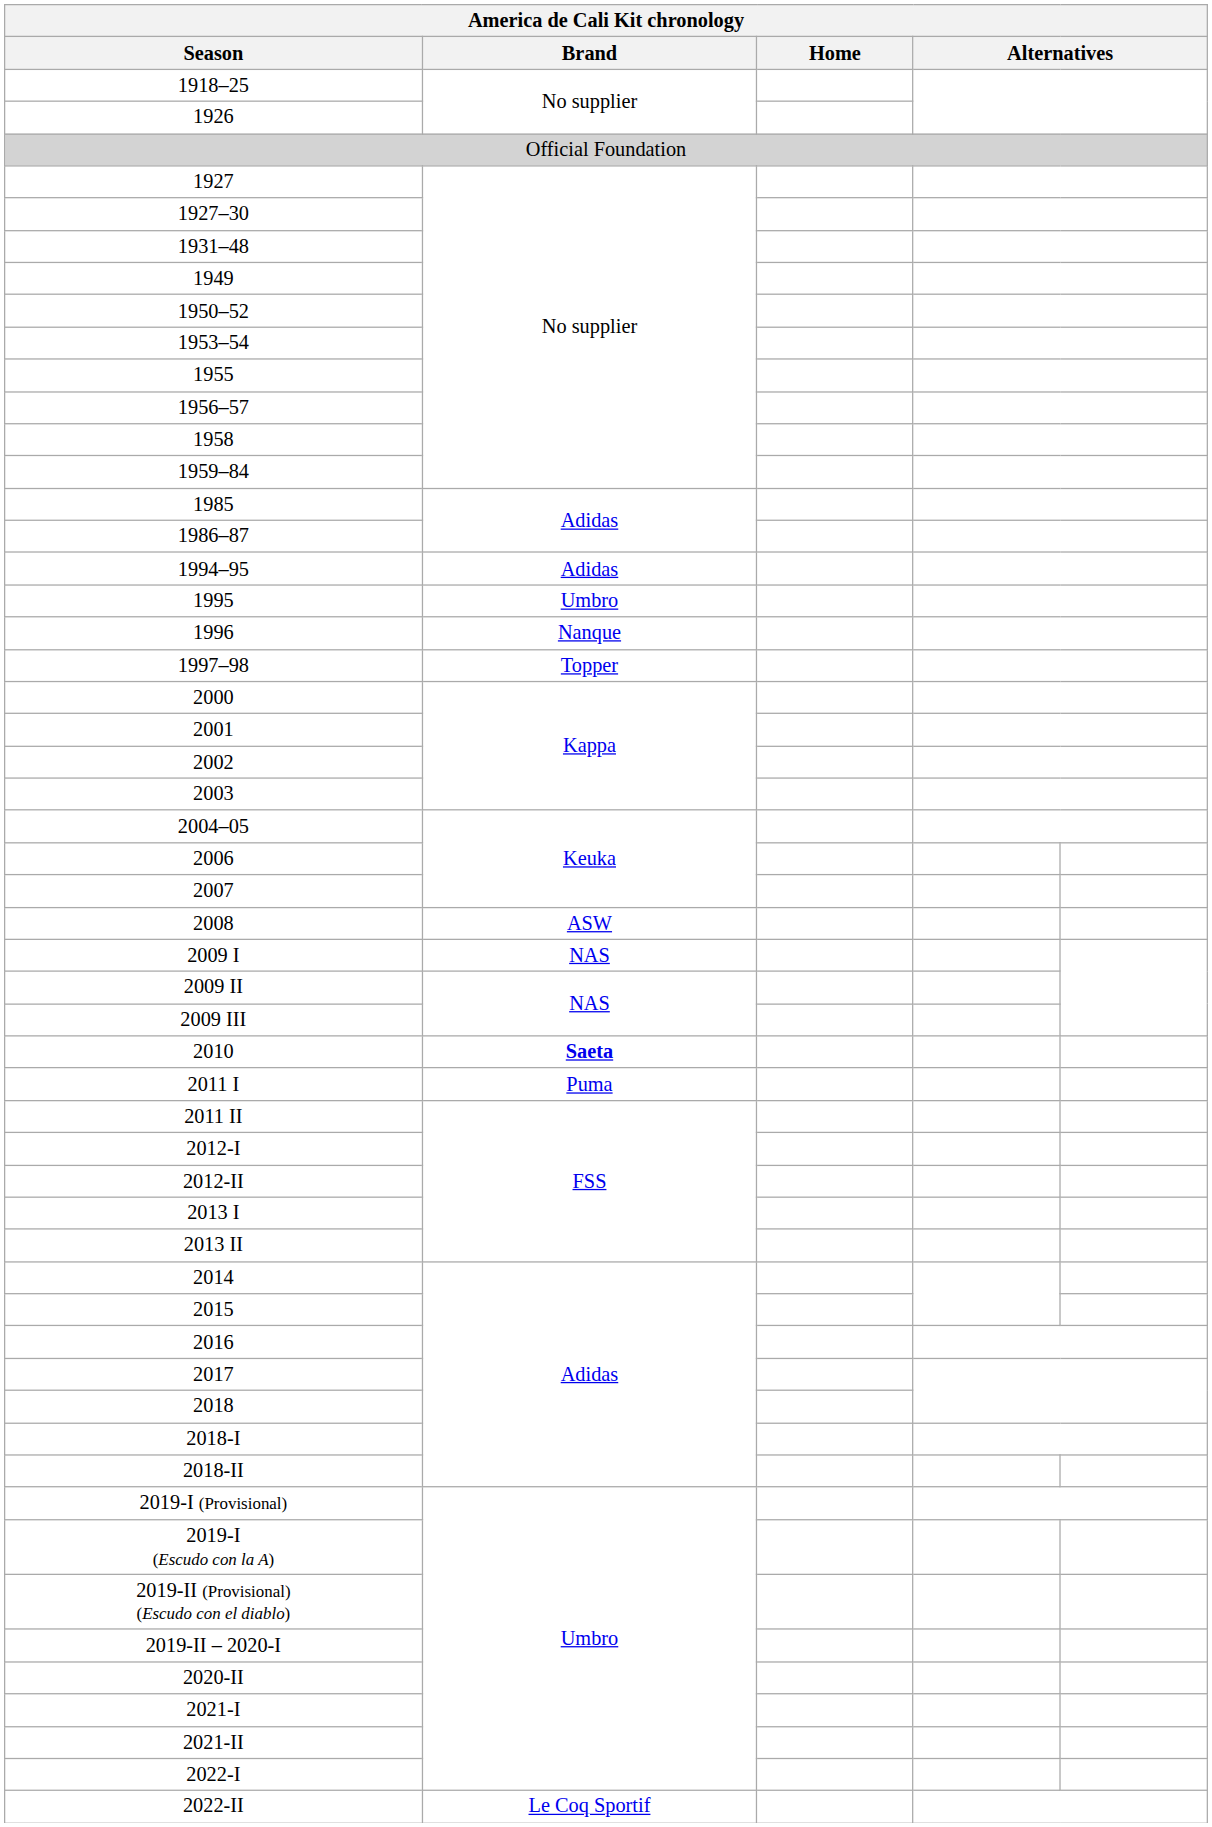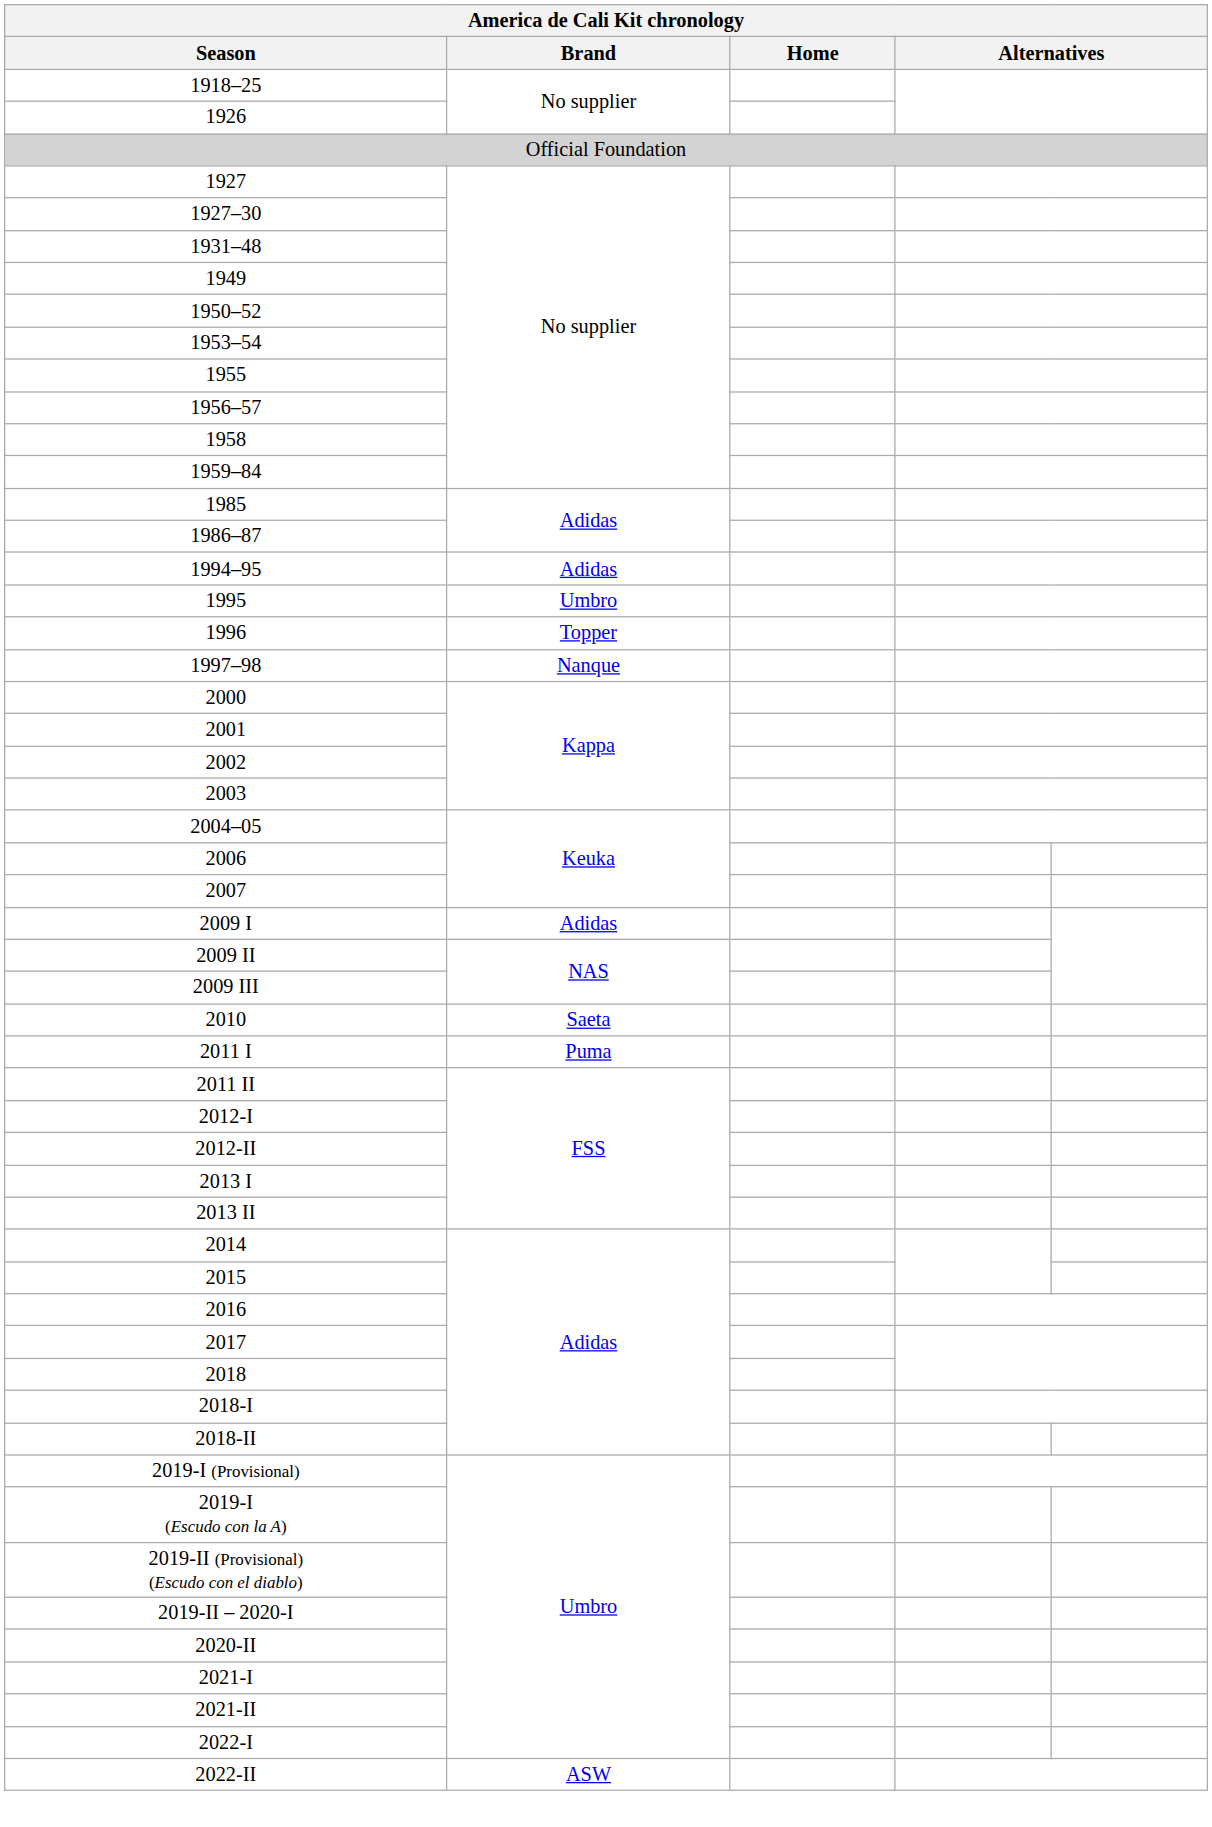(589, 632) Nanque -> (588, 632) Topper
(589, 665) Topper -> (588, 665) Nanque
- row: (213, 922)
(589, 955) NAS -> (588, 922) Adidas
(589, 1051) bold -> (588, 1019) normal
(589, 1806) Le Coq Sportif -> (588, 1774) ASW
